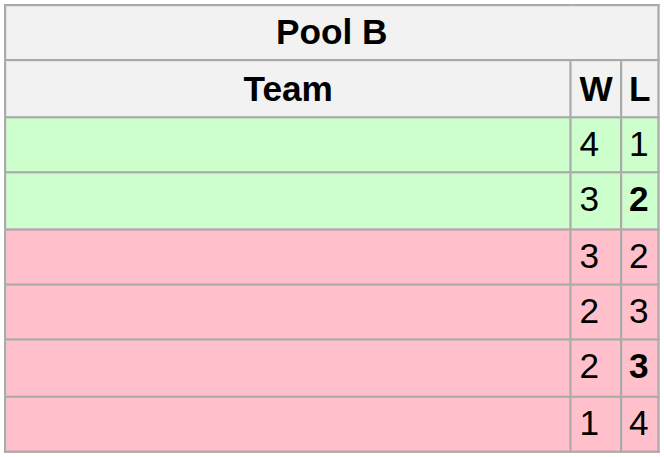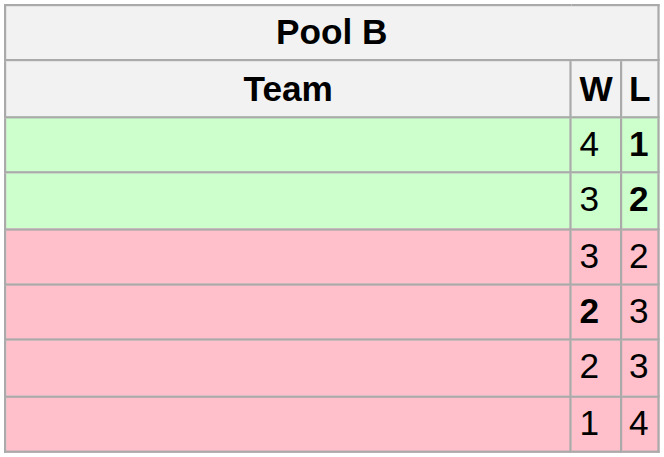(639, 144) normal -> (639, 144) bold
(589, 311) normal -> (589, 311) bold
(639, 367) bold -> (639, 367) normal
